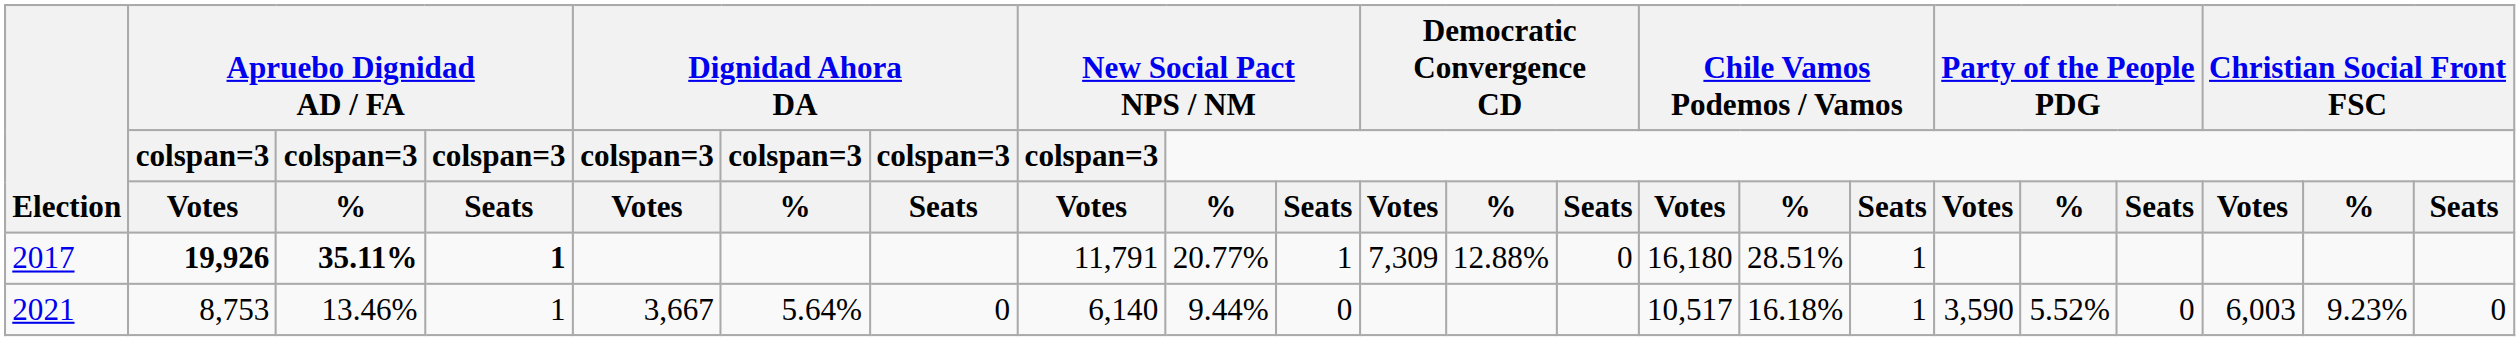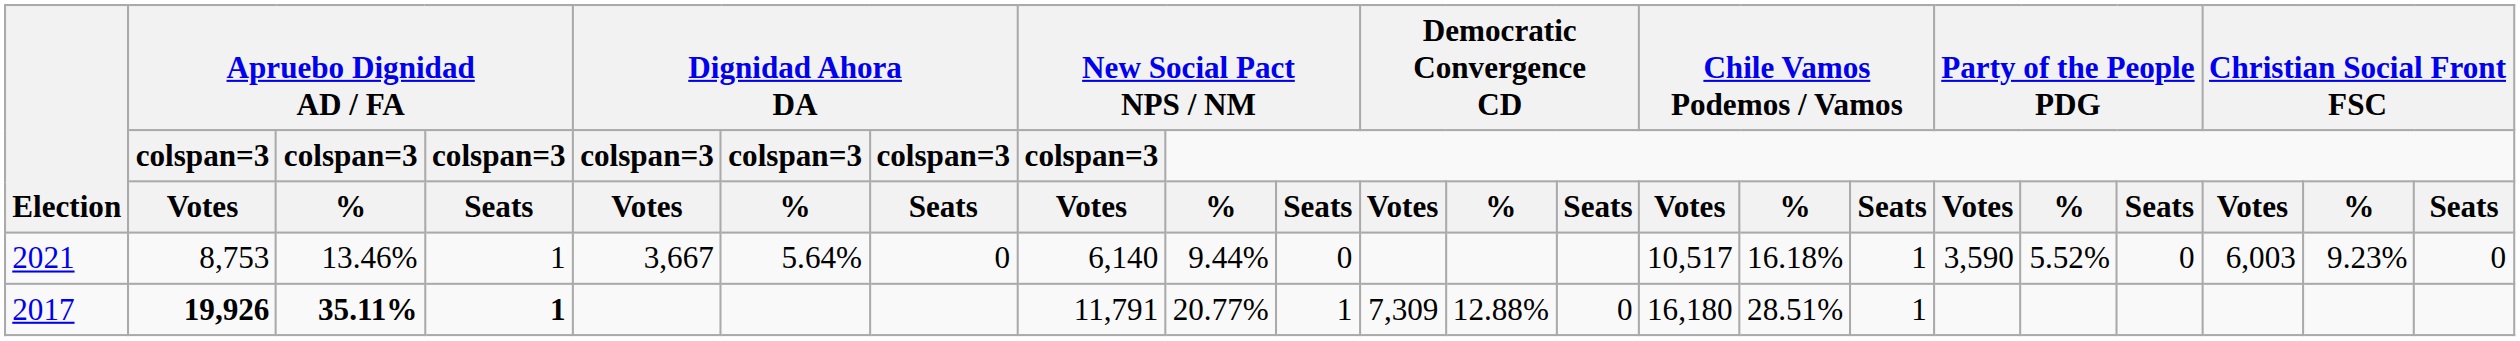rows swapped: (43, 309) <-> (43, 258)
